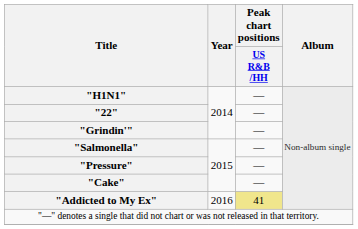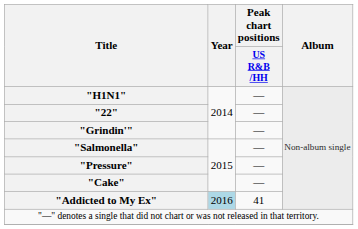(222, 200) no background -> (222, 200) lightblue background
(259, 200) khaki background -> (259, 200) no background
